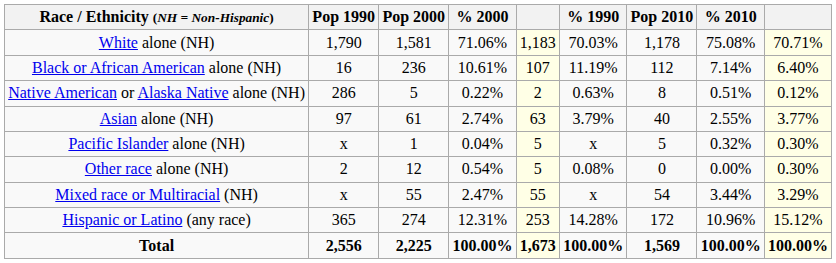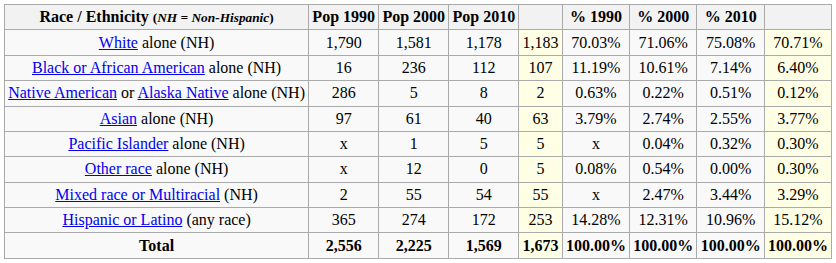columns swapped: (662, 17) <-> (482, 17)
(344, 169) 2 -> (344, 169) x
(344, 194) x -> (344, 194) 2
